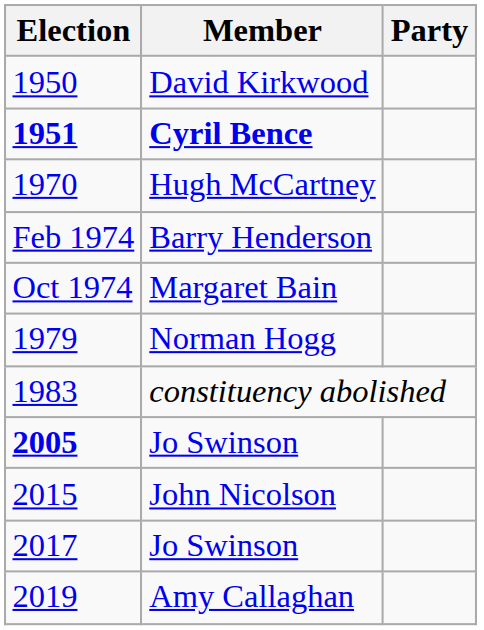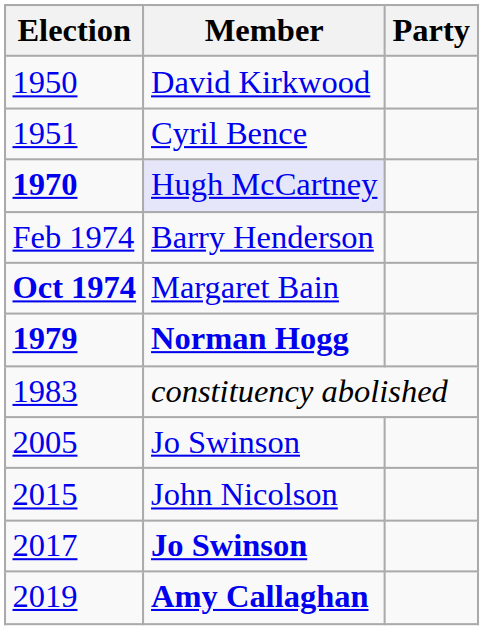(45, 133) bold -> (45, 133) normal
(231, 133) bold -> (229, 133) normal
(45, 184) normal -> (45, 184) bold
(262, 184) no background -> (264, 184) lavender background
(72, 287) normal -> (74, 287) bold
(45, 339) normal -> (45, 339) bold
(243, 339) normal -> (250, 339) bold
(45, 442) bold -> (45, 442) normal
(224, 545) normal -> (229, 545) bold
(252, 596) normal -> (260, 596) bold
